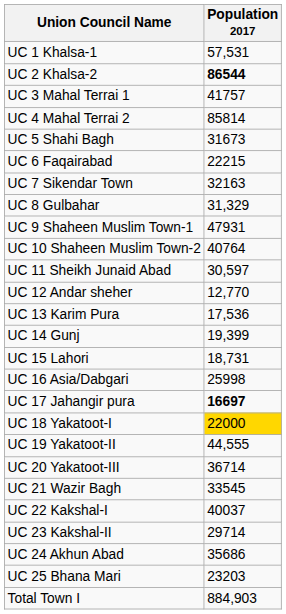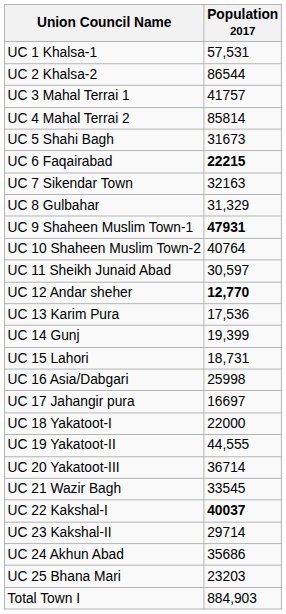(243, 74) bold -> (243, 74) normal
(243, 162) normal -> (243, 162) bold
(243, 227) normal -> (243, 227) bold
(243, 293) normal -> (243, 293) bold
(243, 402) bold -> (243, 402) normal
(243, 424) gold background -> (243, 424) no background
(243, 511) normal -> (243, 511) bold
